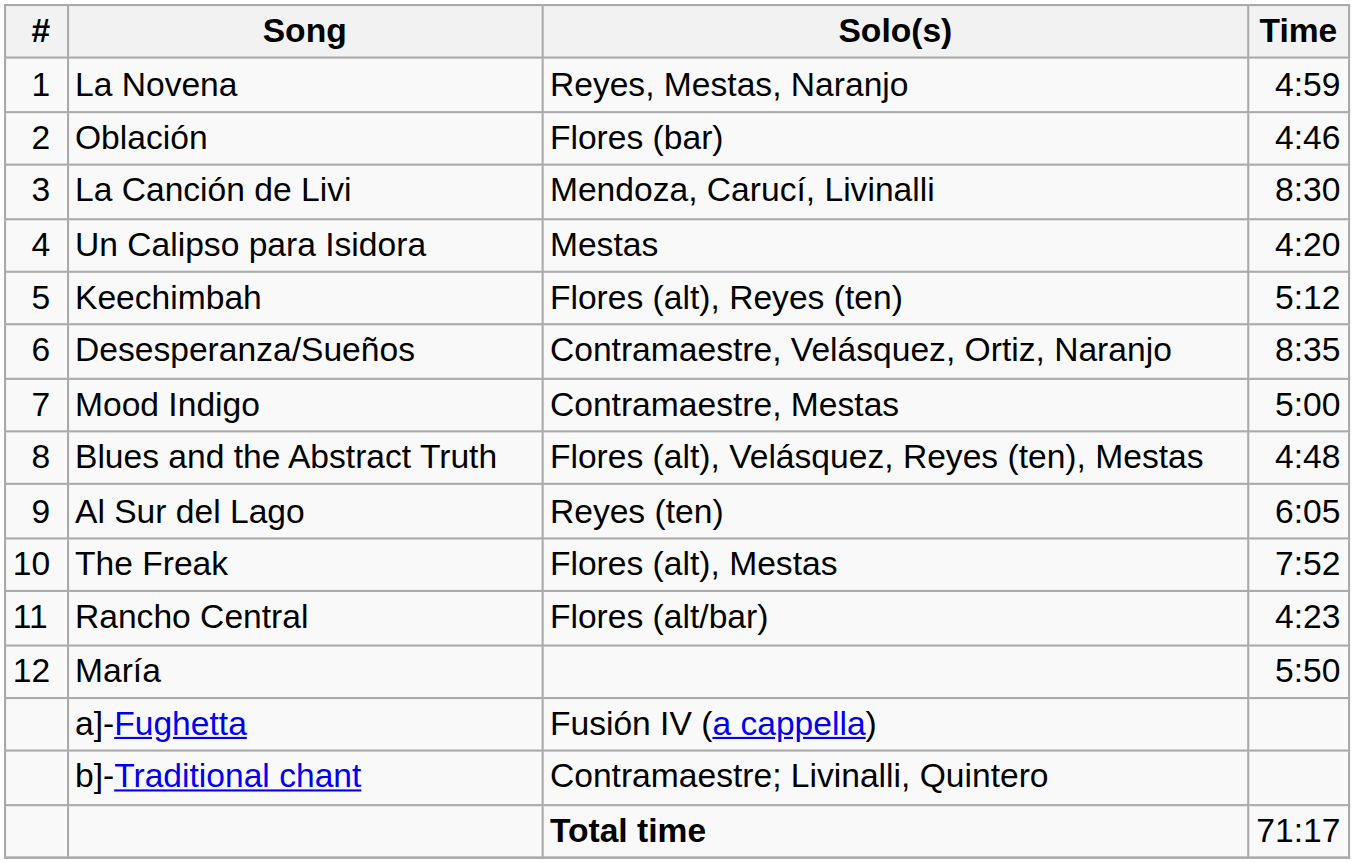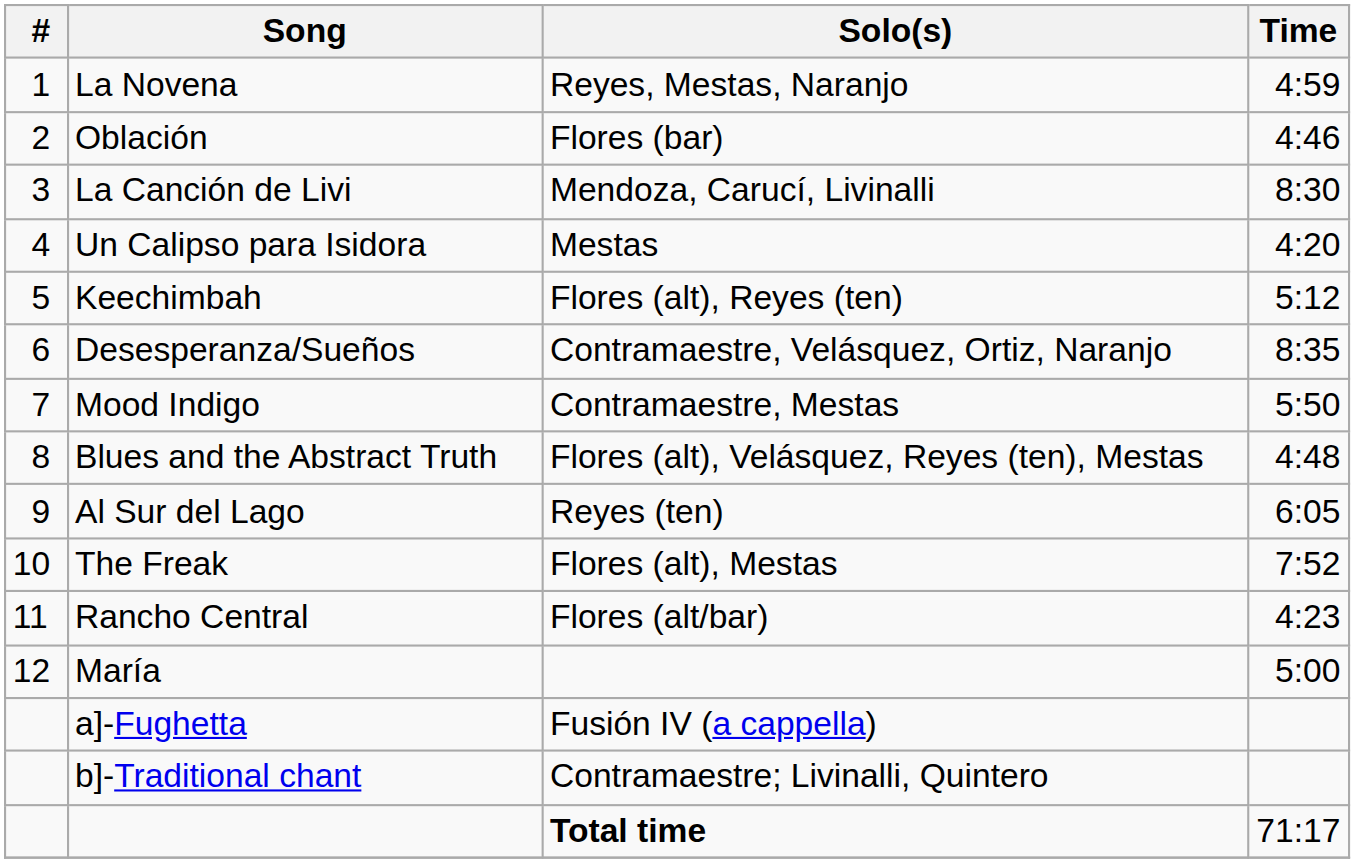(1298, 404) 5:00 -> (1298, 404) 5:50
(1298, 670) 5:50 -> (1298, 670) 5:00
